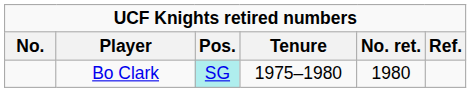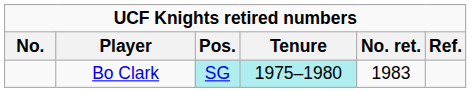(298, 73) no background -> (298, 73) paleturquoise background
(391, 73) 1980 -> (391, 73) 1983
